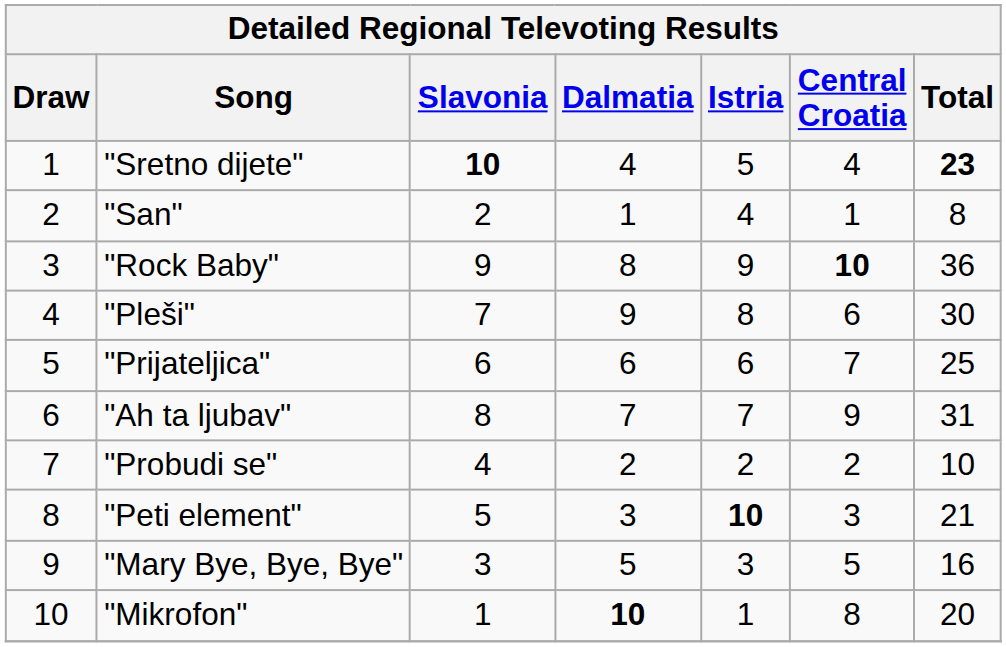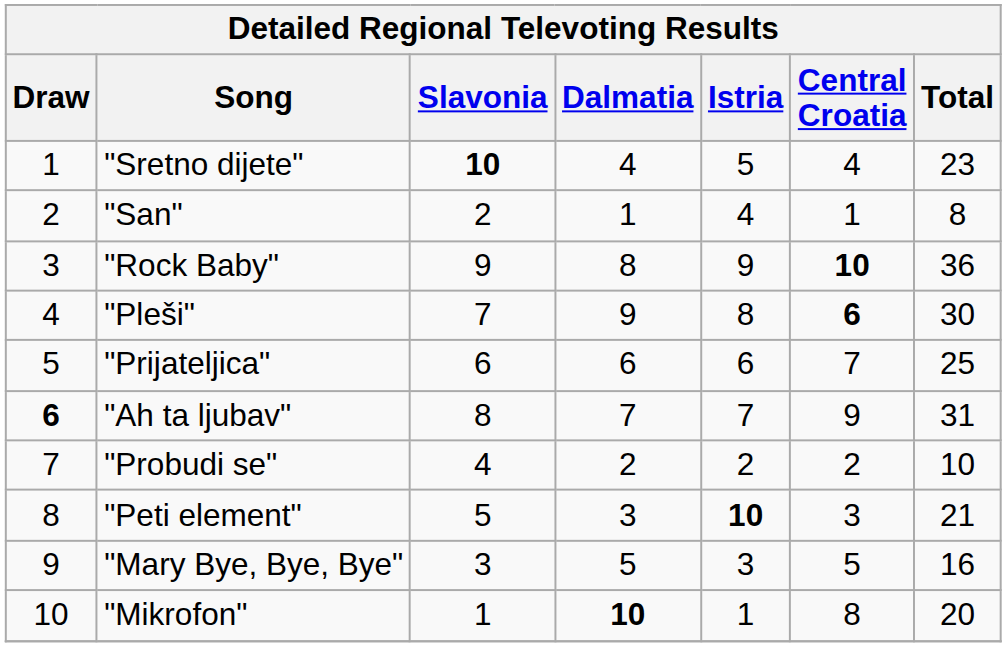(957, 164) bold -> (957, 164) normal
(852, 314) normal -> (852, 314) bold
(51, 414) normal -> (51, 414) bold
